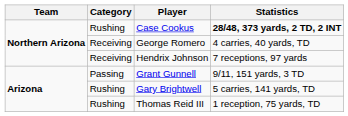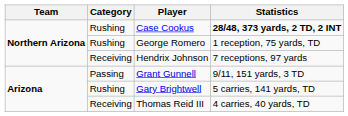(111, 43) Receiving -> (107, 43) Rushing
(261, 43) 4 carries, 40 yards, TD -> (266, 43) 1 reception, 75 yards, TD
(107, 104) Rushing -> (111, 104) Receiving
(266, 104) 1 reception, 75 yards, TD -> (261, 104) 4 carries, 40 yards, TD
